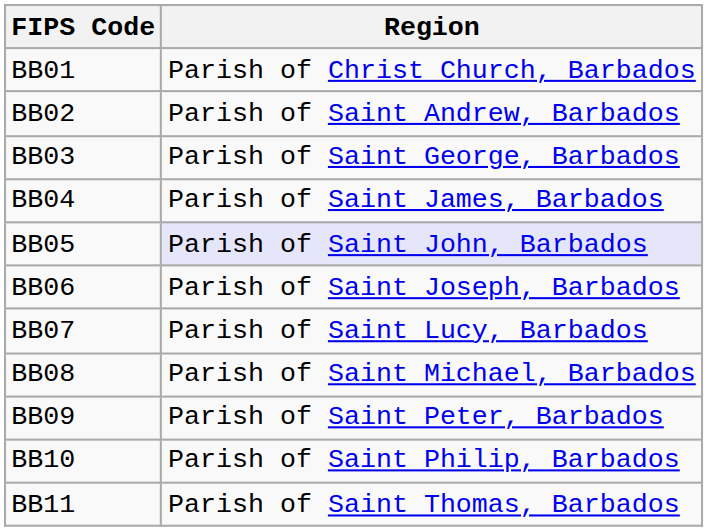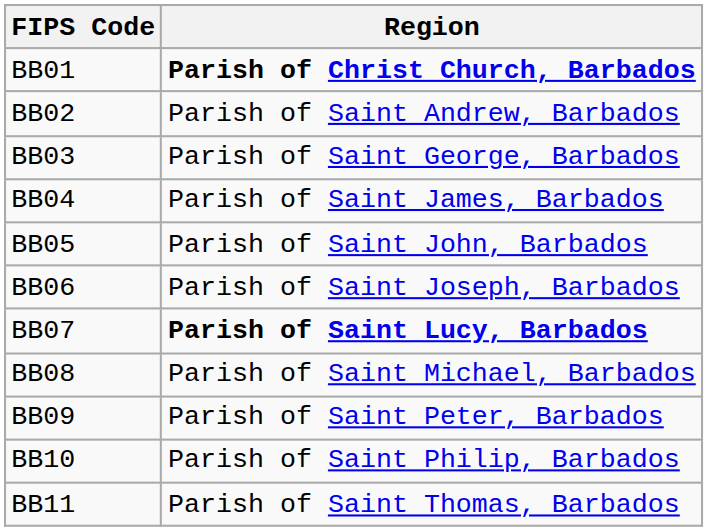(432, 70) normal -> (432, 70) bold
(408, 244) lavender background -> (408, 244) no background
(408, 331) normal -> (408, 331) bold
